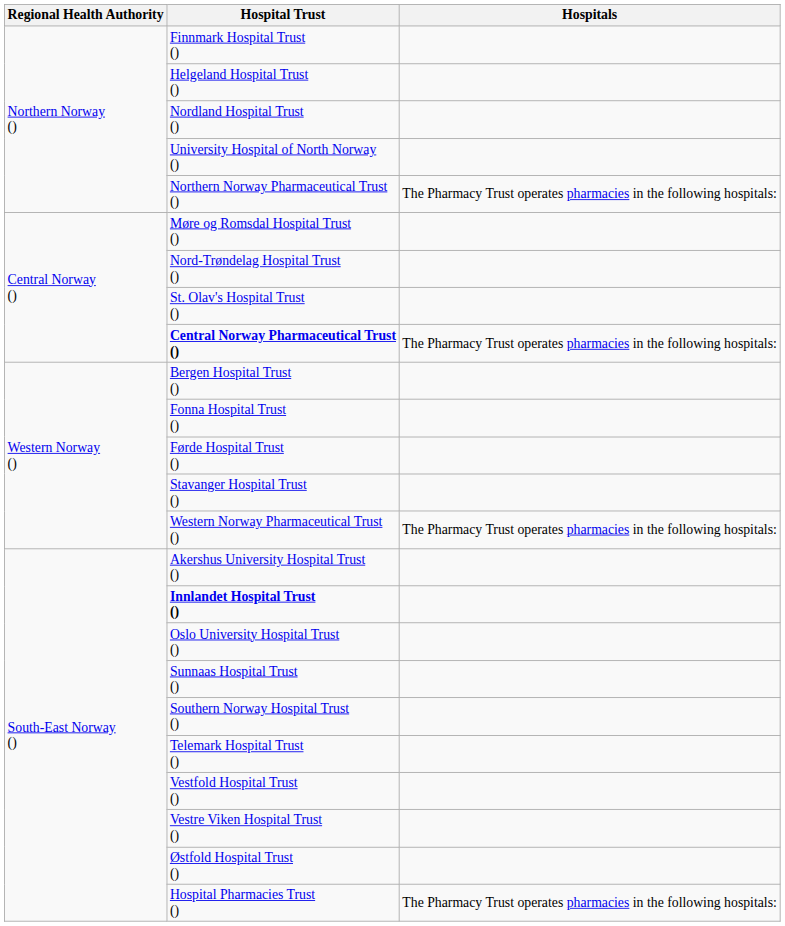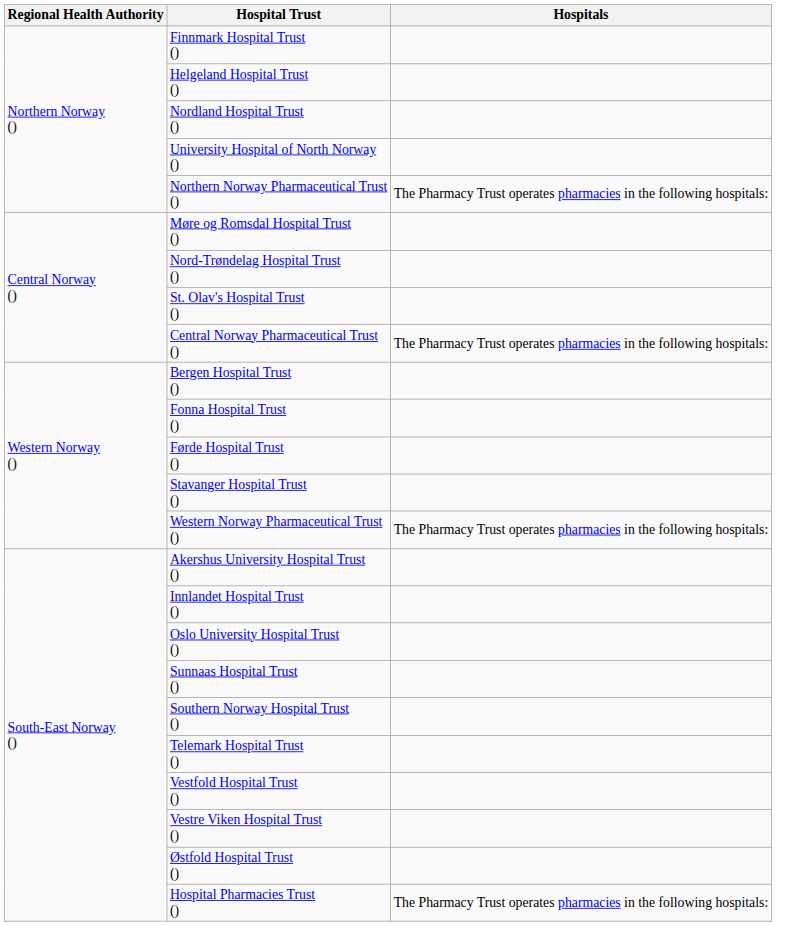(283, 343) bold -> (274, 343) normal
(243, 604) bold -> (237, 604) normal
